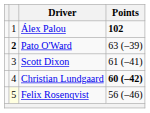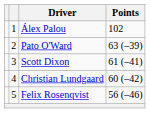(116, 29) bold -> (116, 29) normal
(14, 46) bold -> (14, 46) normal
(125, 79) bold -> (125, 79) normal
(14, 95) lightyellow background -> (14, 95) no background
